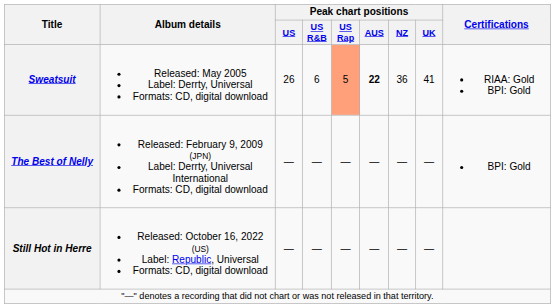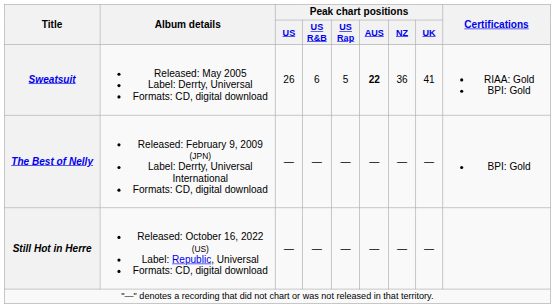(346, 79) lightsalmon background -> (346, 79) no background
